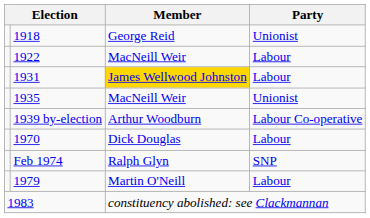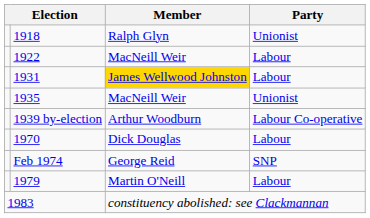(141, 35) George Reid -> (138, 35) Ralph Glyn
(138, 160) Ralph Glyn -> (141, 160) George Reid
